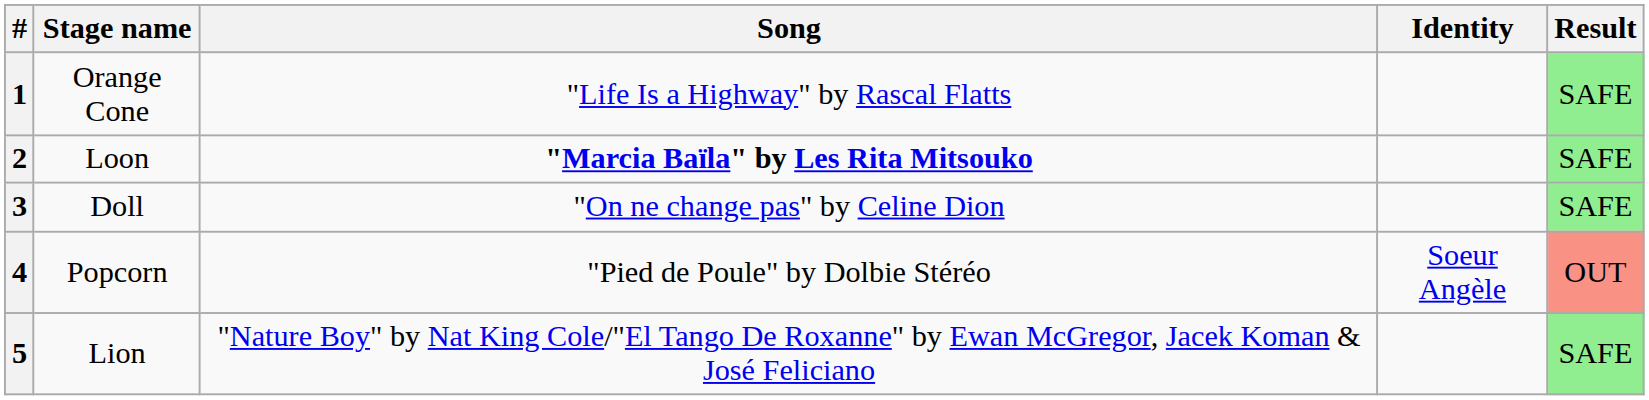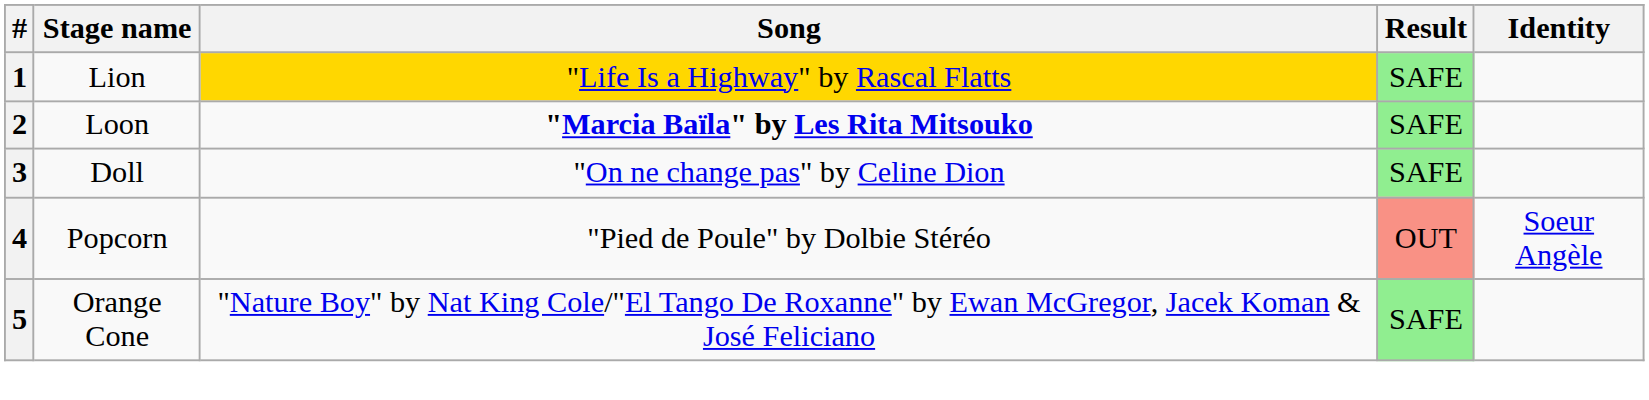columns swapped: (1463, 28) <-> (1595, 28)
(117, 93) Orange Cone -> (117, 76) Lion
(789, 93) no background -> (789, 76) gold background
(117, 353) Lion -> (117, 319) Orange Cone
